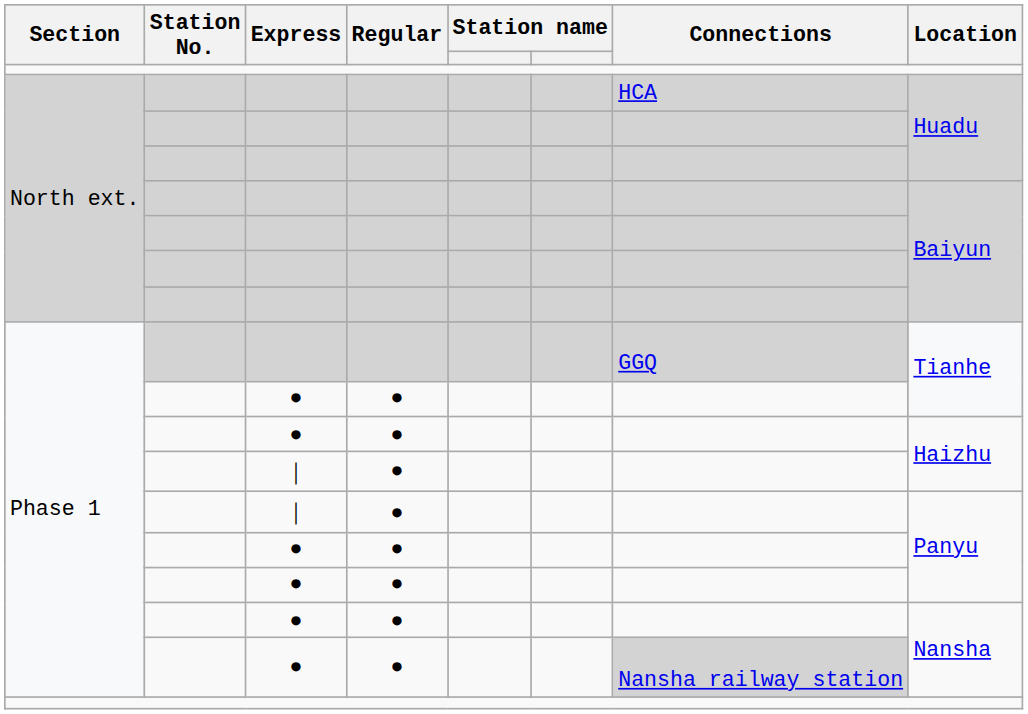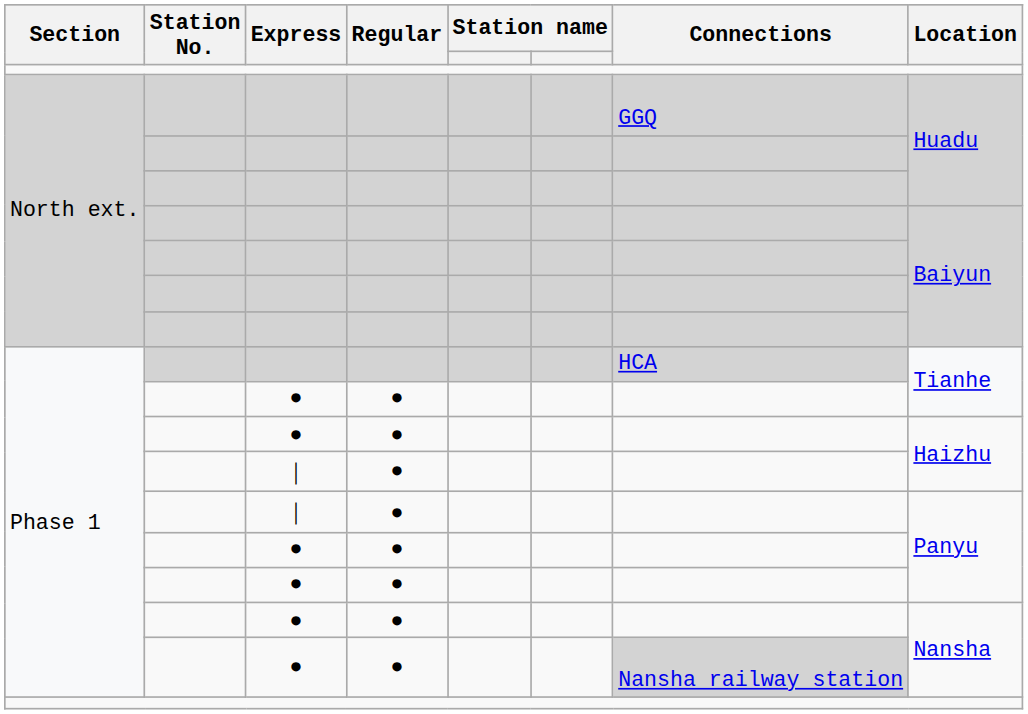(638, 93) HCA -> (638, 118) GGQ
(638, 364) GGQ -> (638, 364) HCA
